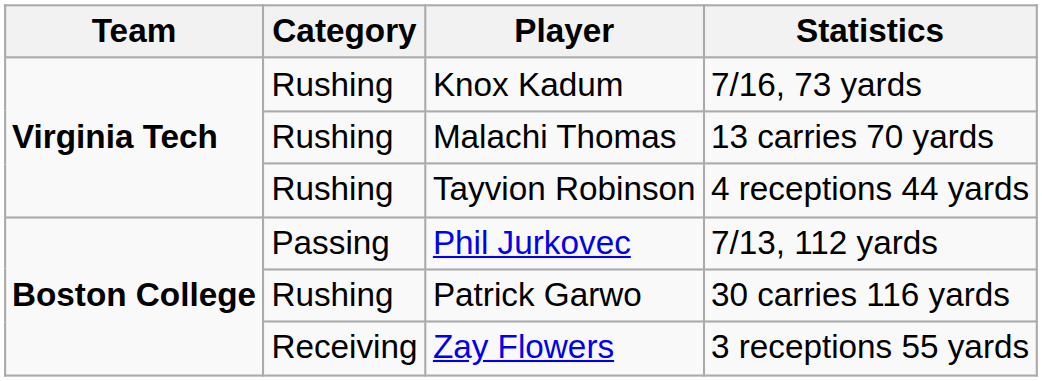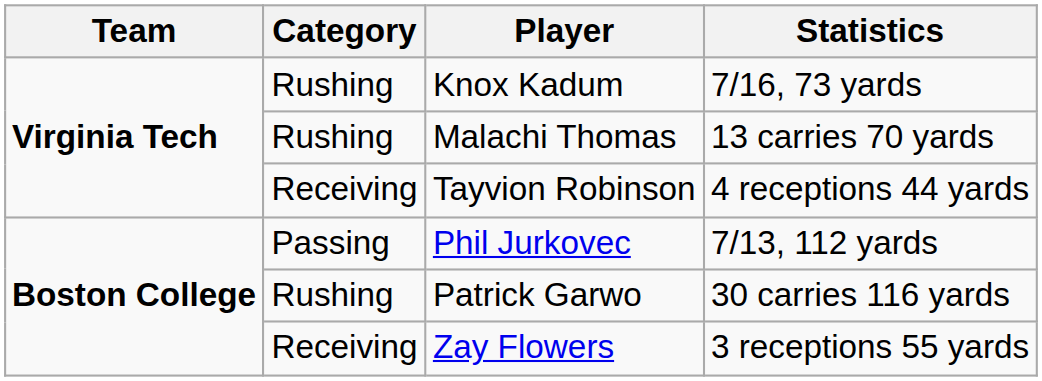(332, 189) Rushing -> (344, 189) Receiving
